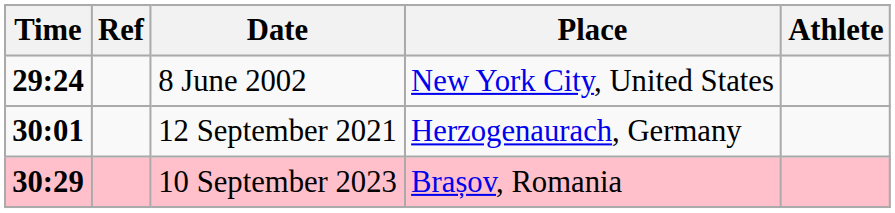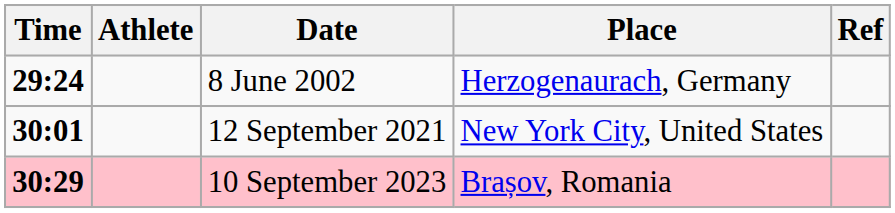columns swapped: (836, 30) <-> (121, 30)
(593, 80) New York City, United States -> (626, 80) Herzogenaurach, Germany
(576, 131) Herzogenaurach, Germany -> (642, 131) New York City, United States
